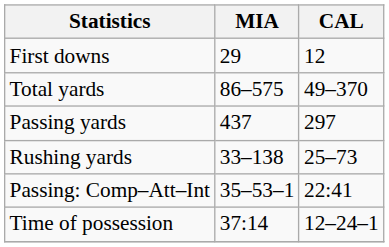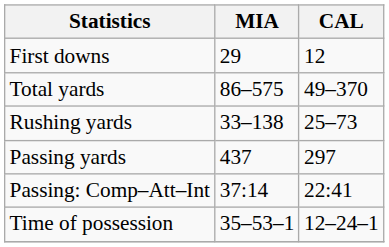rows swapped: (71, 156) <-> (68, 122)
(257, 190) 35–53–1 -> (244, 190) 37:14
(244, 224) 37:14 -> (257, 224) 35–53–1
